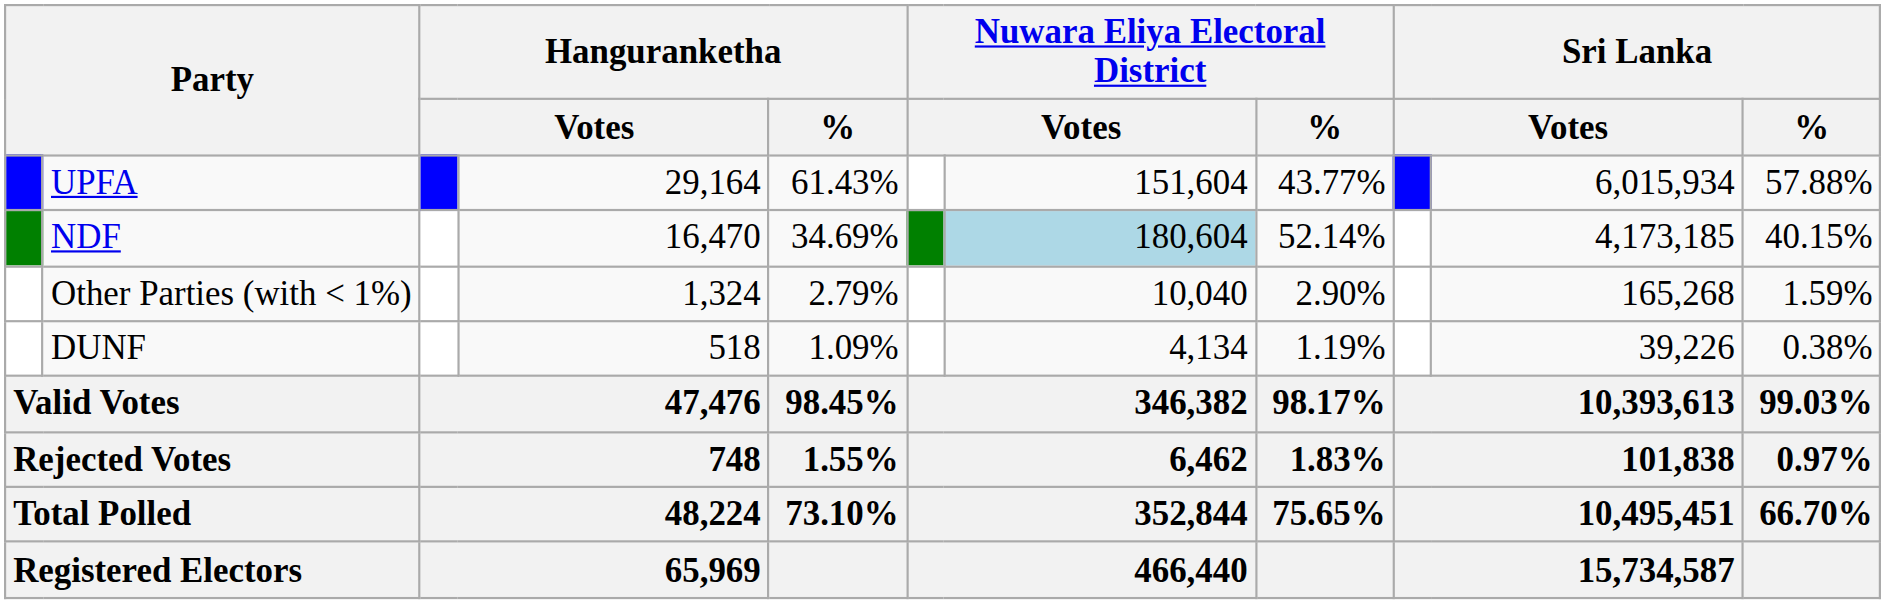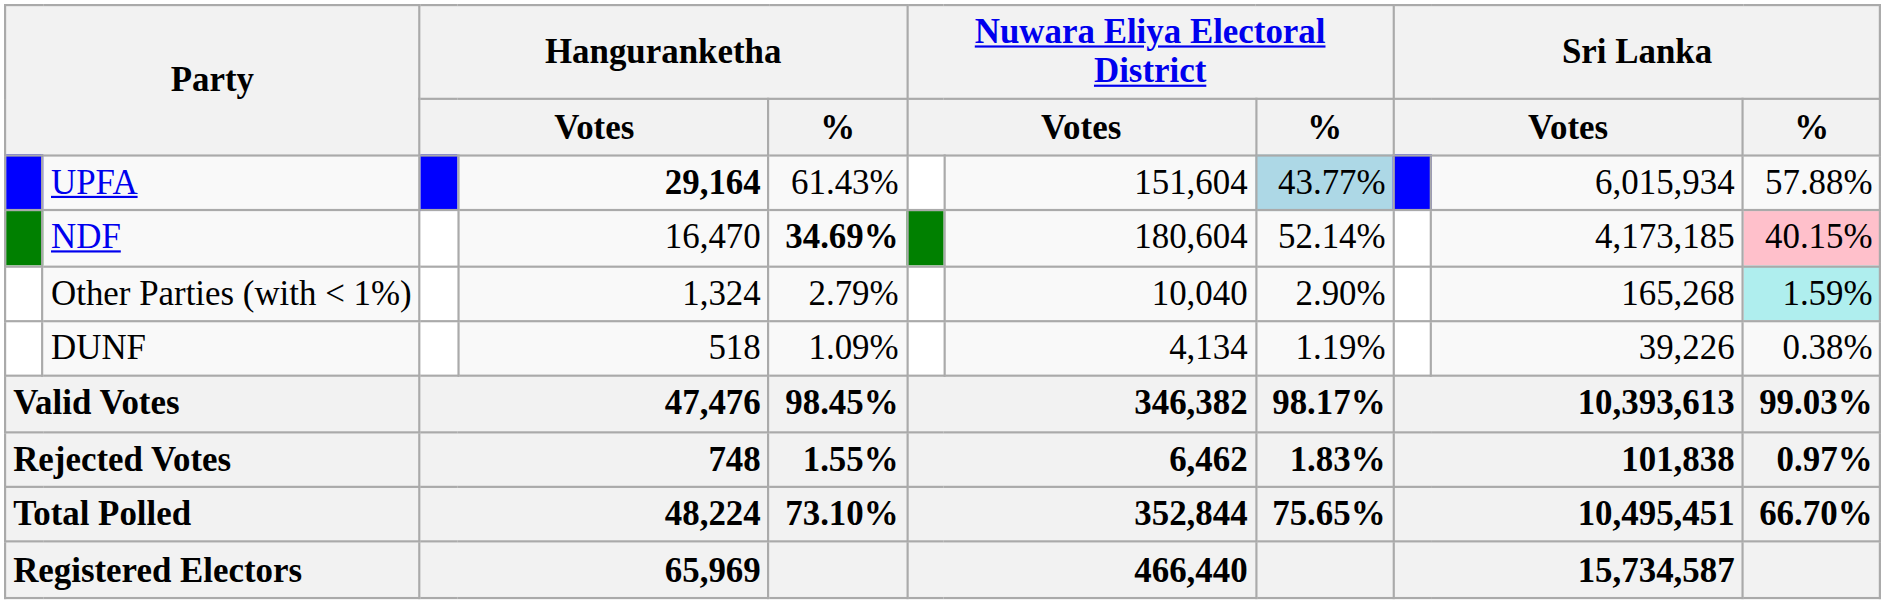(713, 182) normal -> (713, 182) bold
(1332, 182) no background -> (1332, 182) lightblue background
(845, 237) normal -> (842, 237) bold
(1191, 237) lightblue background -> (1191, 237) no background
(1819, 237) no background -> (1819, 237) pink background
(1827, 292) no background -> (1827, 292) paleturquoise background
